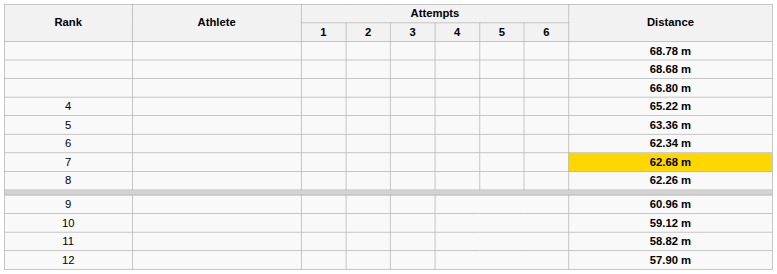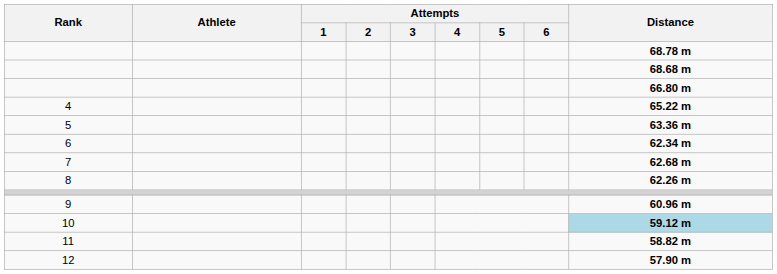(670, 162) gold background -> (670, 162) no background
(670, 222) no background -> (670, 222) lightblue background
